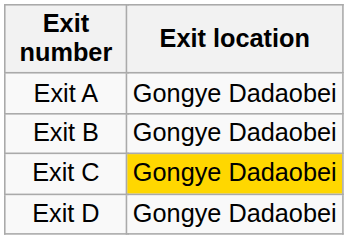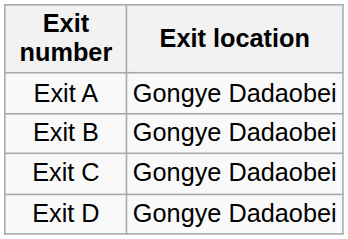(235, 173) gold background -> (235, 173) no background
